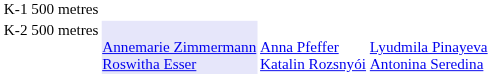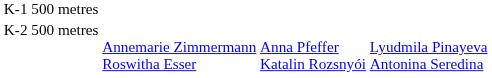(179, 55) lavender background -> (179, 55) no background
